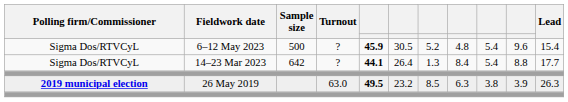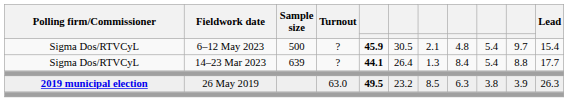(433, 47) 5.2 -> (433, 47) 2.1
(521, 47) 9.6 -> (521, 47) 9.7
(297, 63) 642 -> (297, 63) 639
